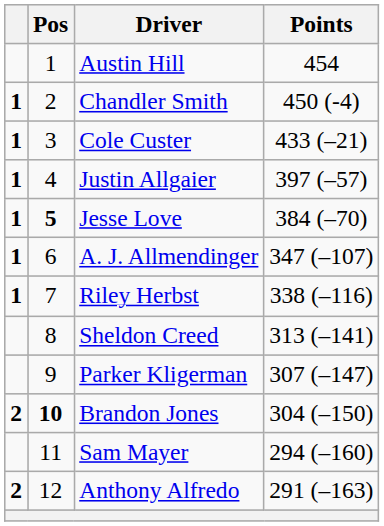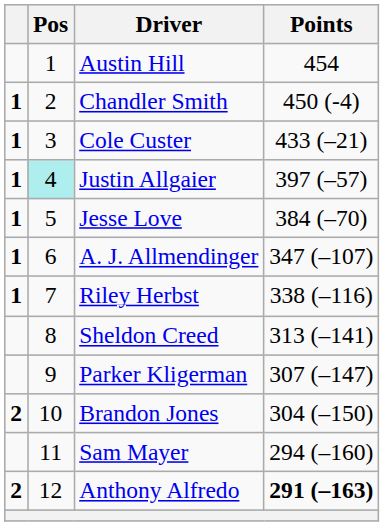(51, 179) no background -> (51, 179) paleturquoise background
(51, 218) bold -> (51, 218) normal
(51, 412) bold -> (51, 412) normal
(321, 490) normal -> (321, 490) bold
